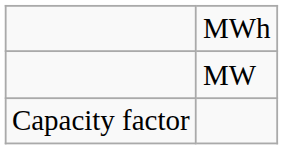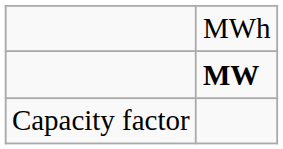(229, 74) normal -> (231, 74) bold
